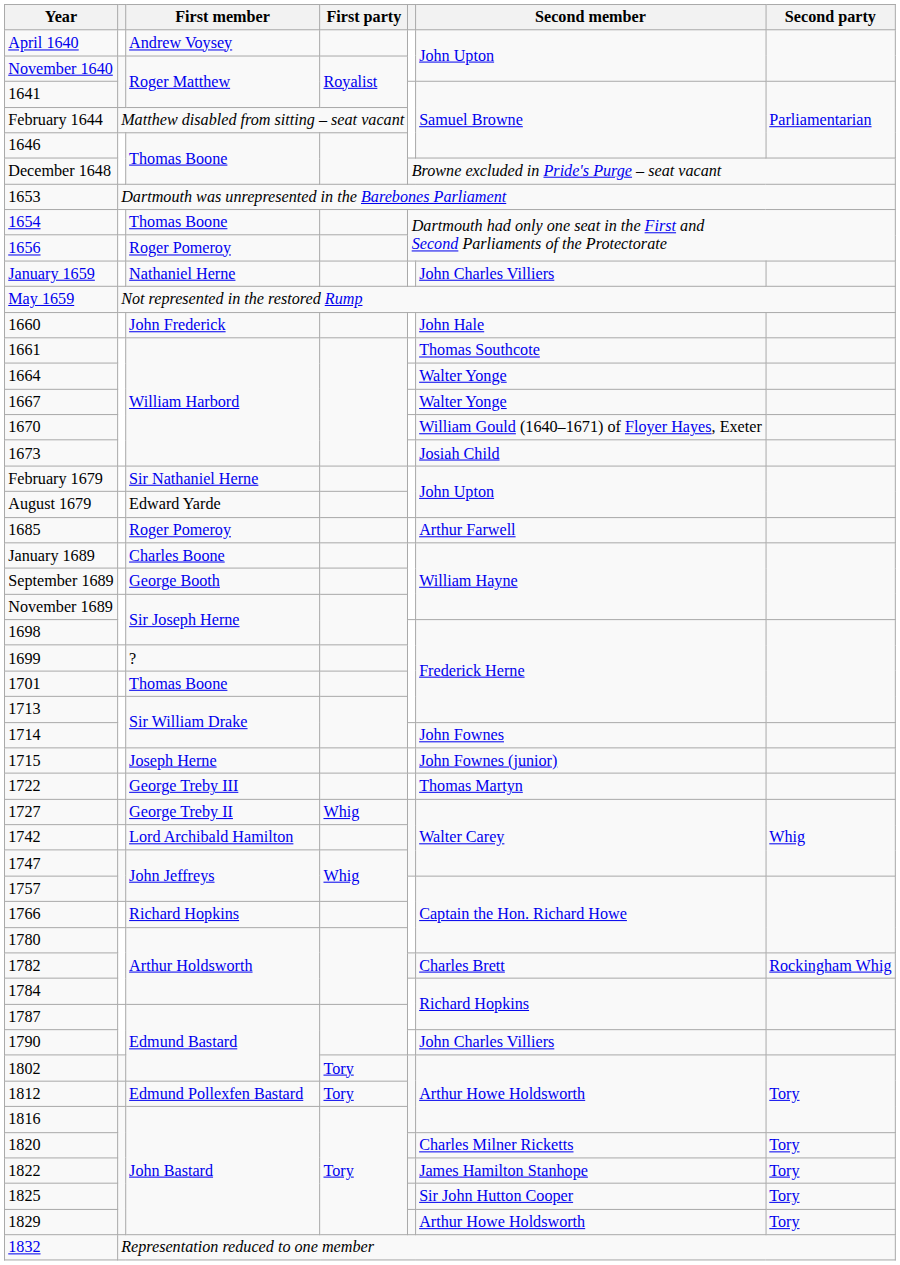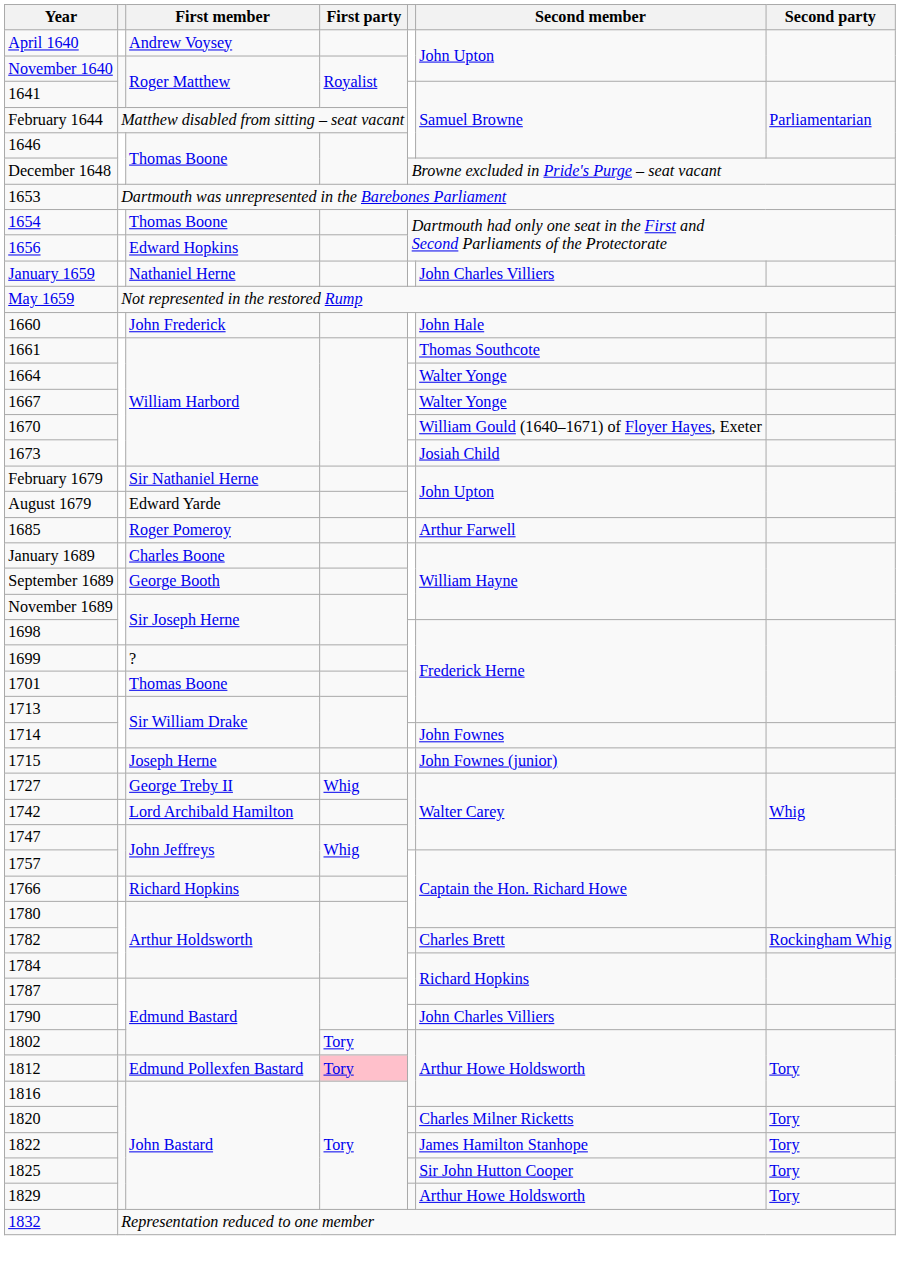(180, 247) Roger Pomeroy -> (184, 247) Edward Hopkins
- row: (24, 786)
(339, 1093) no background -> (339, 1068) pink background
